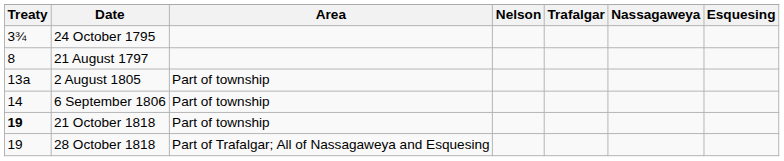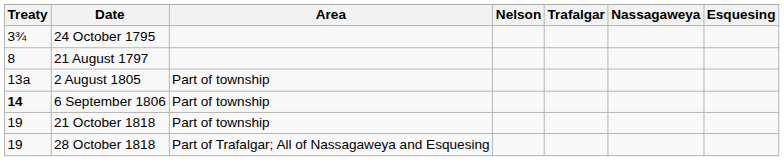(15, 101) normal -> (15, 101) bold
(15, 123) bold -> (15, 123) normal
